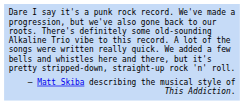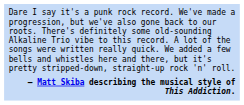(132, 87) normal -> (132, 87) bold
